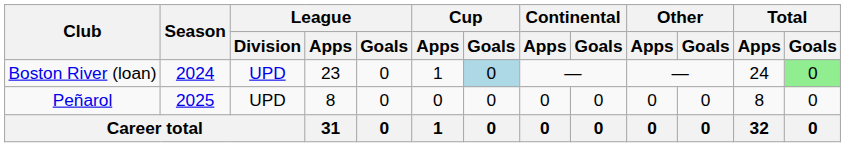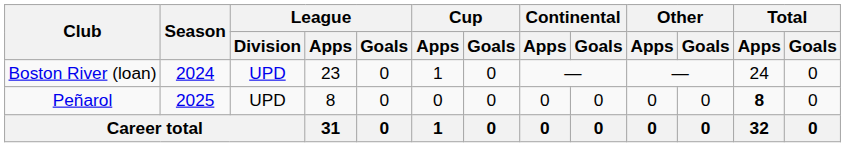(491, 73) lightblue background -> (491, 73) no background
(813, 73) lightgreen background -> (813, 73) no background
(759, 100) normal -> (759, 100) bold
